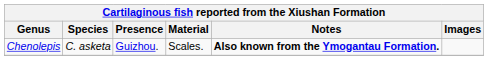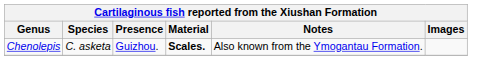(186, 47) normal -> (187, 47) bold
(326, 47) bold -> (318, 47) normal
